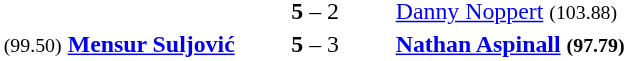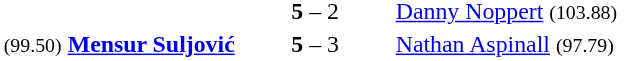(510, 44) bold -> (505, 44) normal
